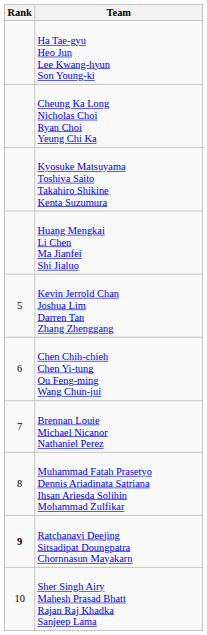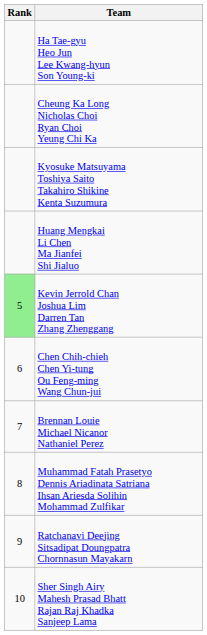(20, 305) no background -> (20, 305) lightgreen background
(20, 541) bold -> (20, 541) normal
